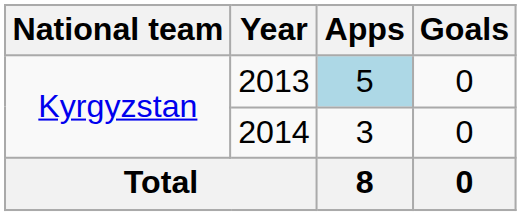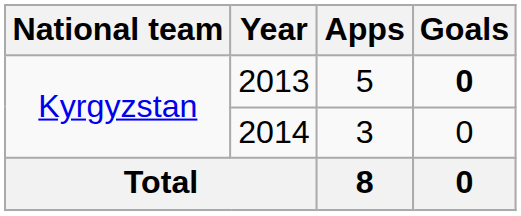(365, 81) lightblue background -> (365, 81) no background
(464, 81) normal -> (464, 81) bold
